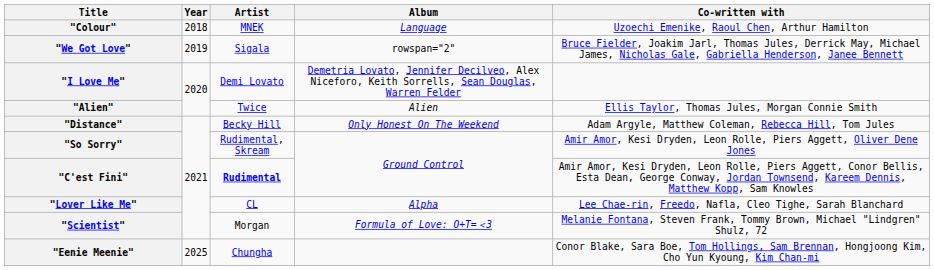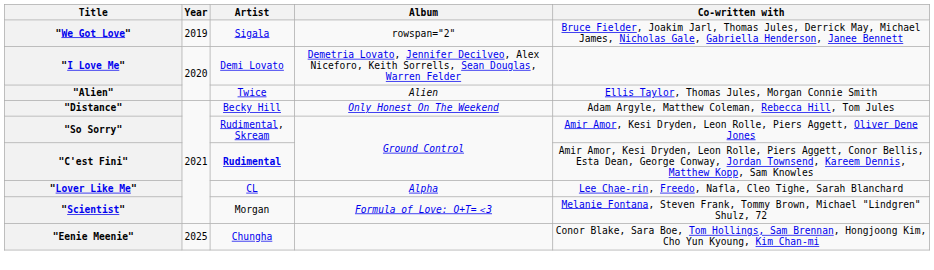- row: (93, 28)
